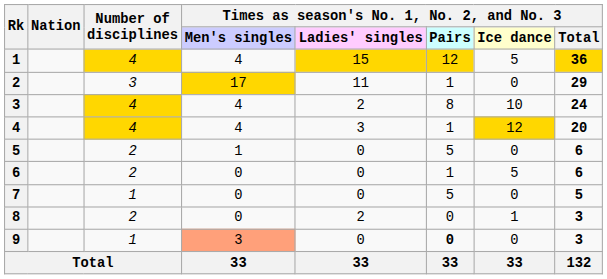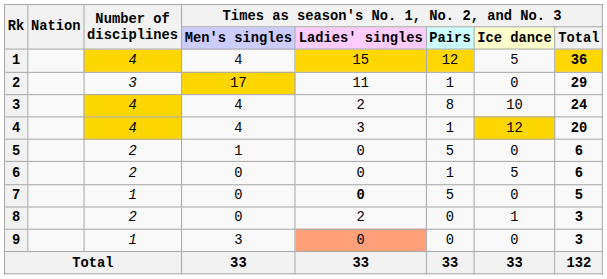(361, 195) normal -> (361, 195) bold
(238, 240) lightsalmon background -> (238, 240) no background
(361, 240) no background -> (361, 240) lightsalmon background
(450, 240) bold -> (450, 240) normal
